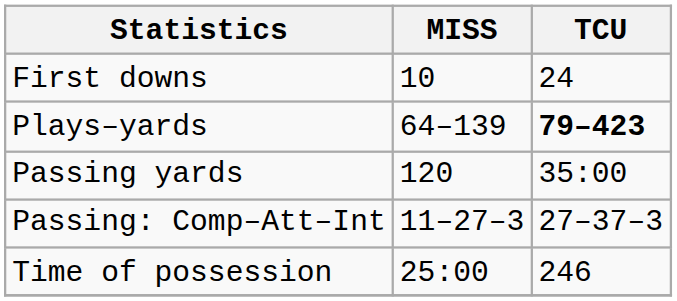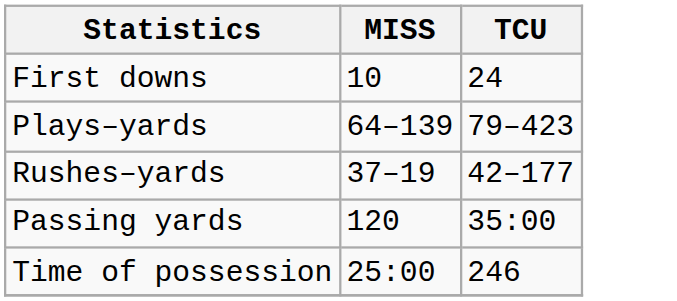(592, 127) bold -> (521, 127) normal
+ row: (119, 175)
- row: (199, 223)
